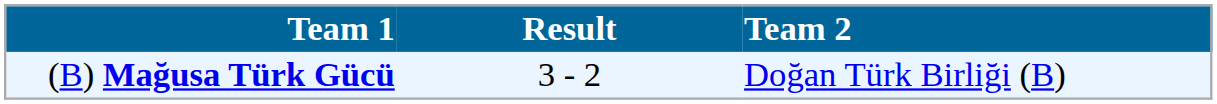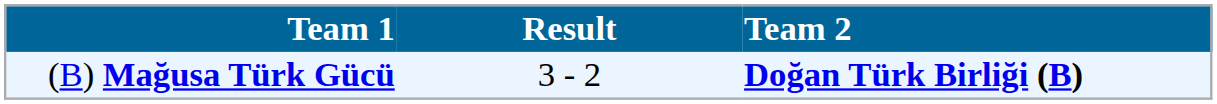(905, 74) normal -> (914, 74) bold
